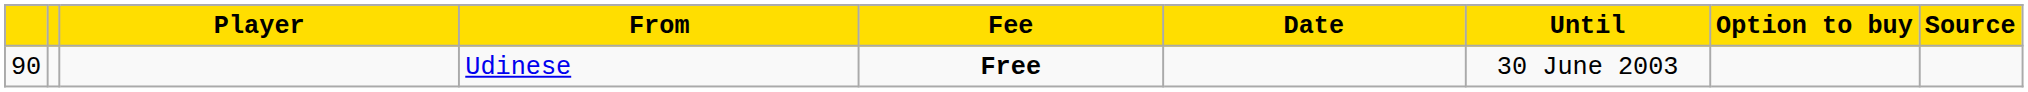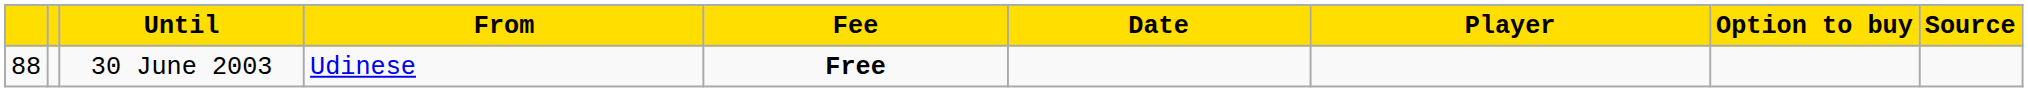columns swapped: (259, 26) <-> (1588, 26)
(26, 67) 90 -> (26, 67) 88
